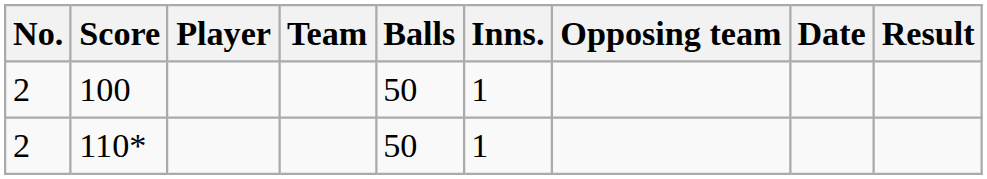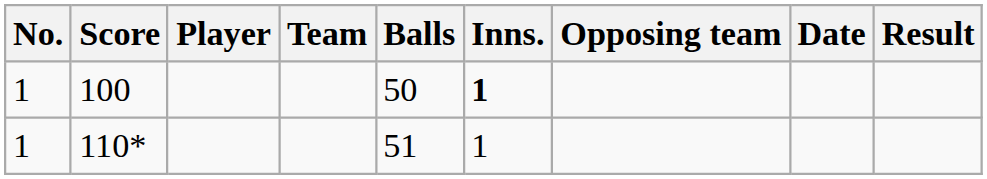(22, 89) 2 -> (22, 89) 1
(480, 89) normal -> (480, 89) bold
(22, 145) 2 -> (22, 145) 1
(400, 145) 50 -> (400, 145) 51
